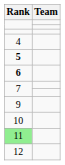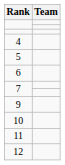(18, 57) bold -> (18, 57) normal
(18, 73) bold -> (18, 73) normal
(18, 136) lightgreen background -> (18, 136) no background
